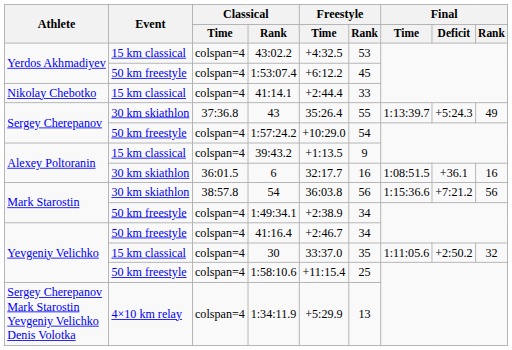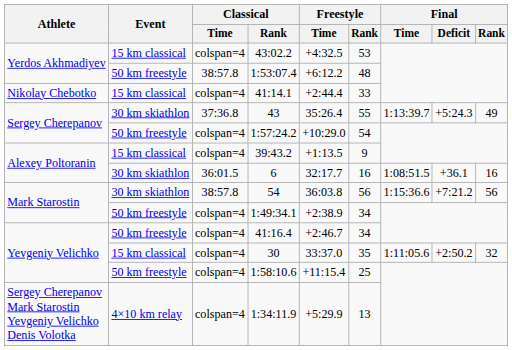(220, 73) colspan=4 -> (220, 73) 38:57.8
(365, 73) 45 -> (365, 73) 48
